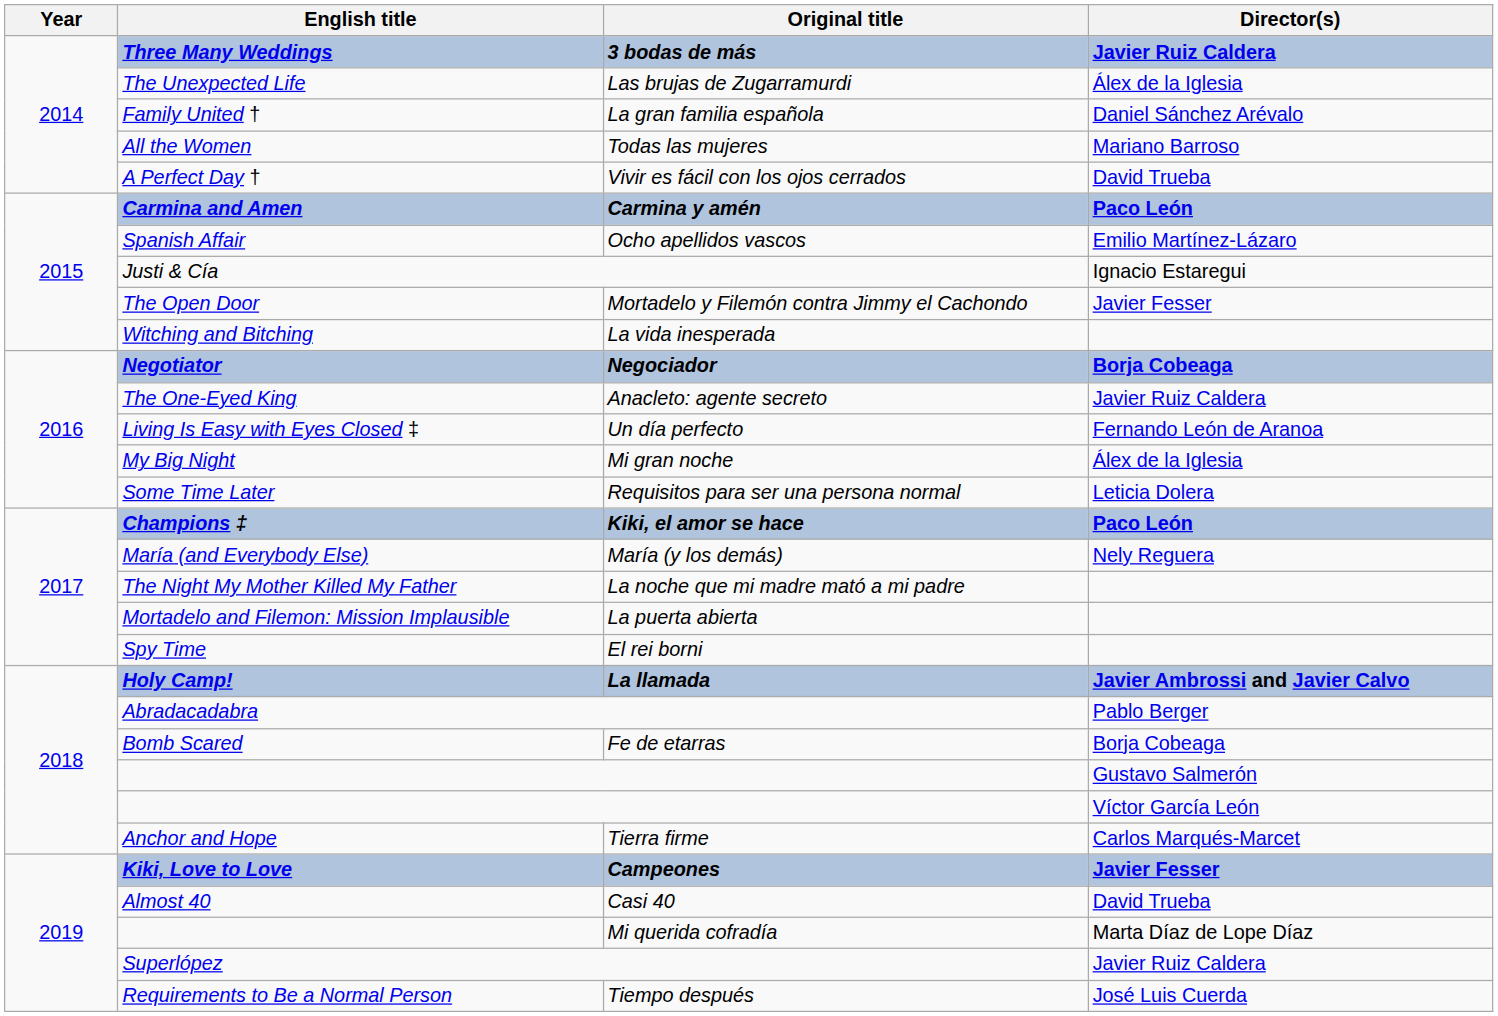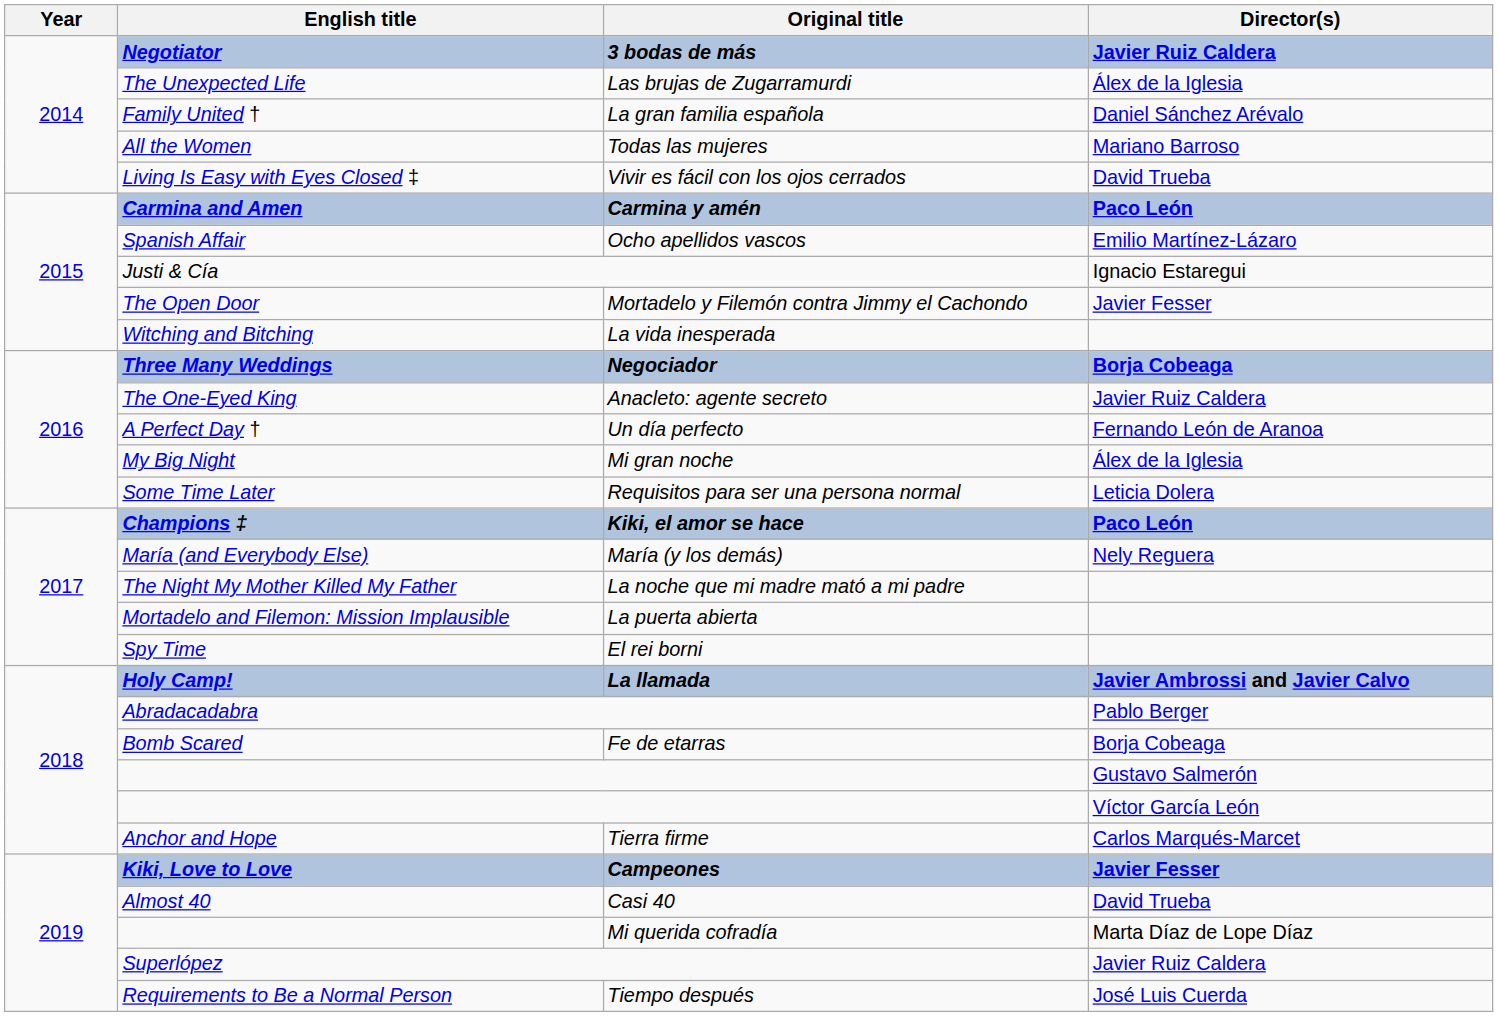(227, 51) Three Many Weddings -> (172, 51) Negotiator
(191, 177) A Perfect Day † -> (271, 177) Living Is Easy with Eyes Closed ‡
(172, 366) Negotiator -> (227, 366) Three Many Weddings
(271, 429) Living Is Easy with Eyes Closed ‡ -> (191, 429) A Perfect Day †
